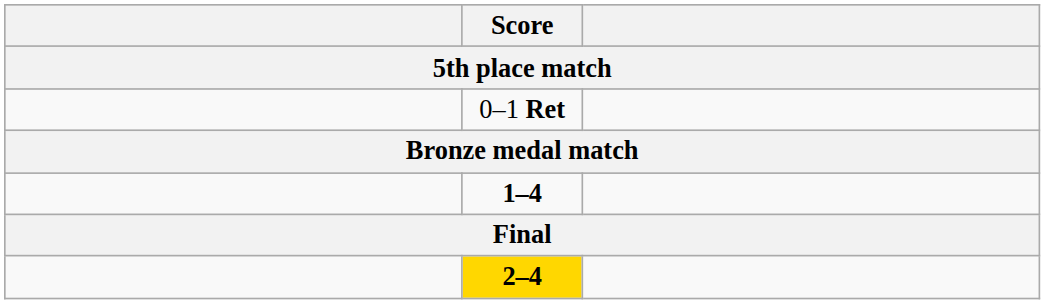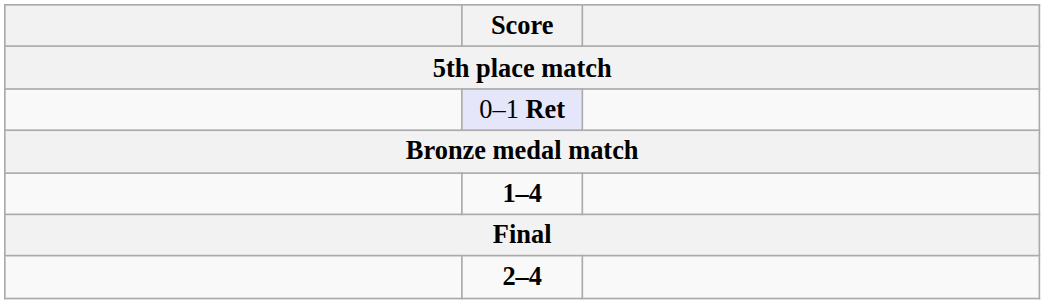(522, 109) no background -> (522, 109) lavender background
(522, 276) gold background -> (522, 276) no background
